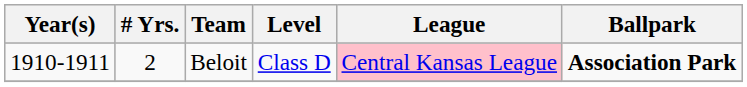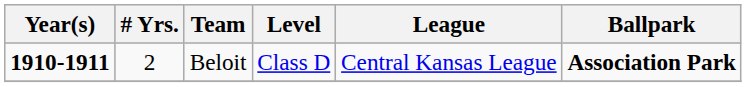(60, 62) normal -> (60, 62) bold
(449, 62) pink background -> (449, 62) no background
